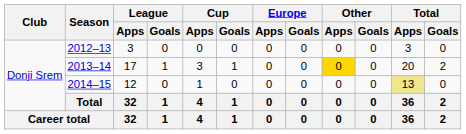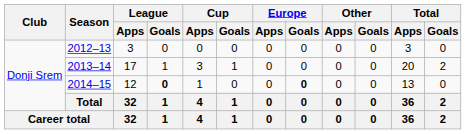(339, 66) gold background -> (339, 66) no background
(165, 84) normal -> (165, 84) bold
(304, 84) normal -> (304, 84) bold
(408, 84) khaki background -> (408, 84) no background
